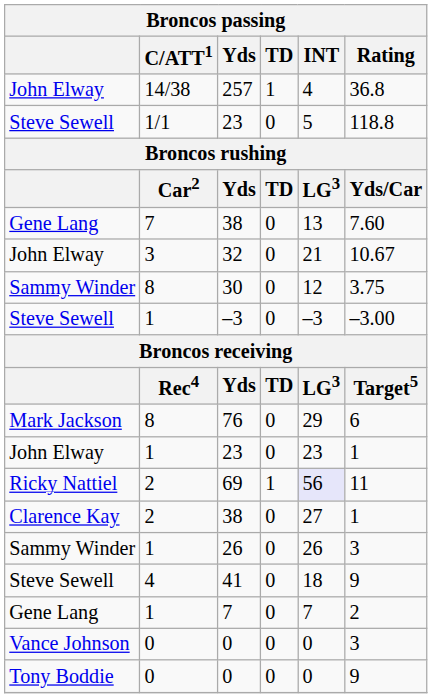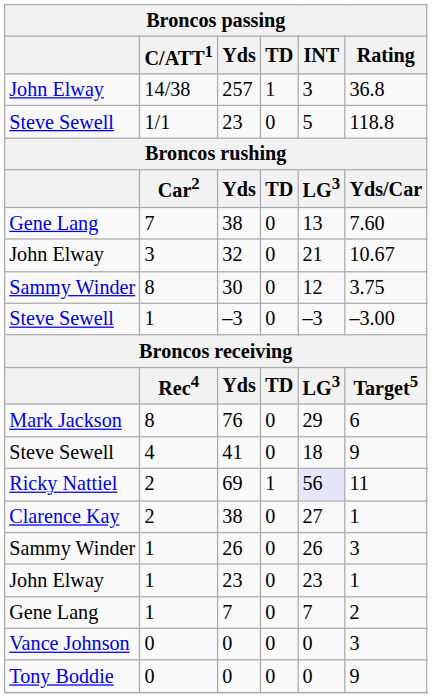(308, 89) 4 -> (308, 89) 3
rows swapped: (62, 580) <-> (57, 452)
